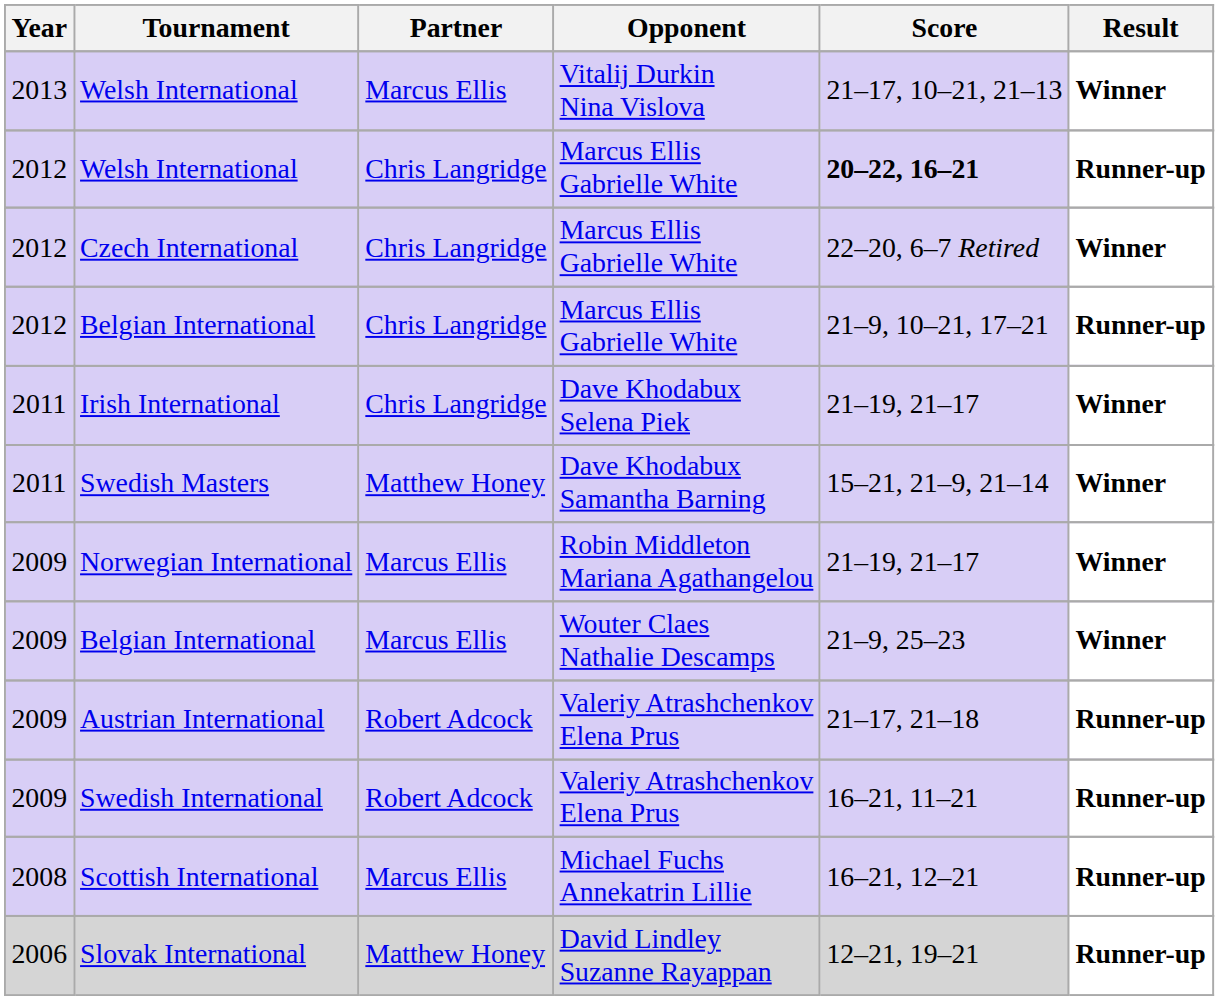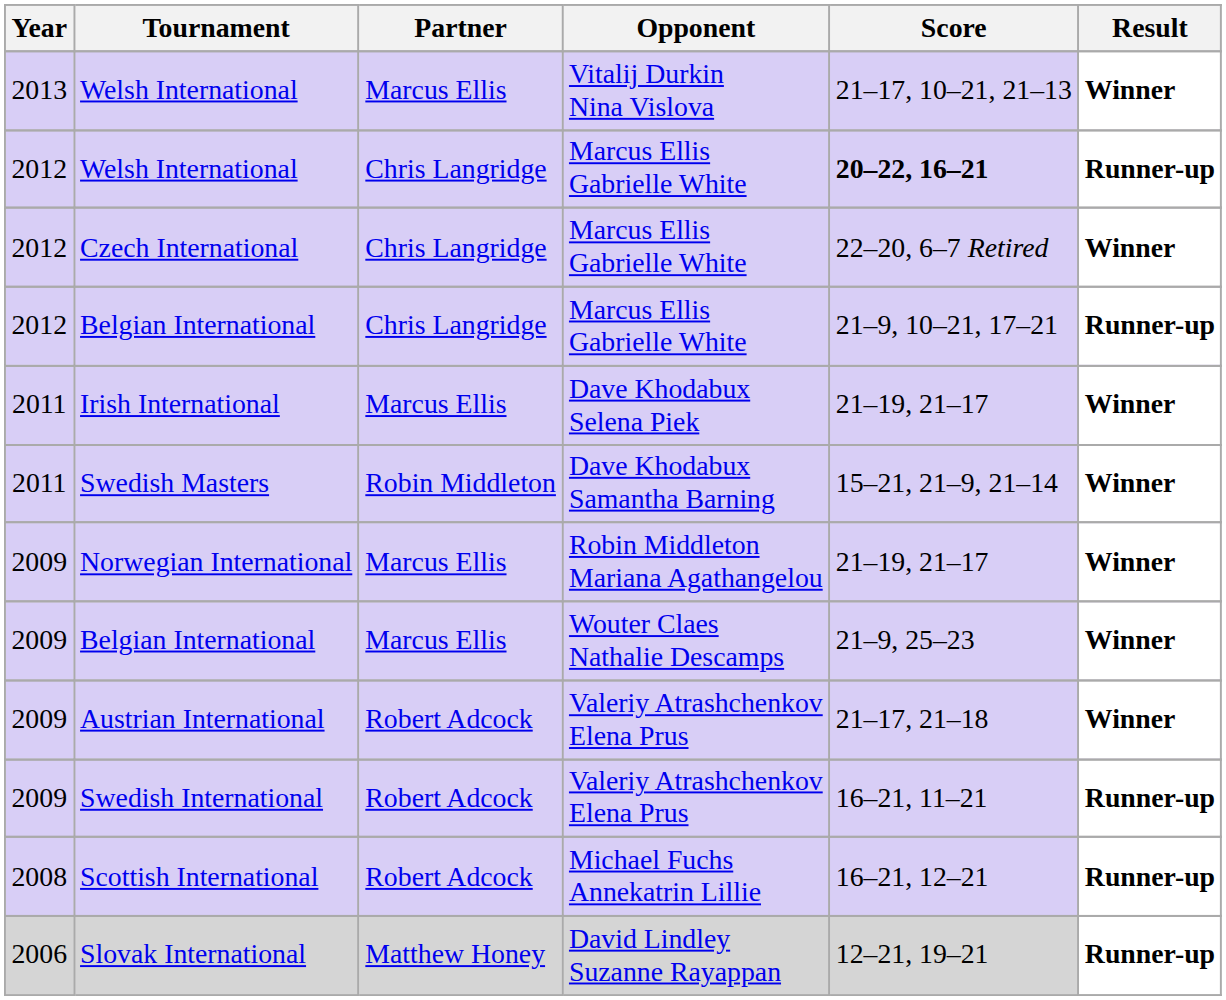(456, 404) Chris Langridge -> (436, 404) Marcus Ellis
(455, 483) Matthew Honey -> (461, 483) Robin Middleton
(1141, 719) Runner-up -> (1130, 719) Winner
(436, 876) Marcus Ellis -> (449, 876) Robert Adcock
